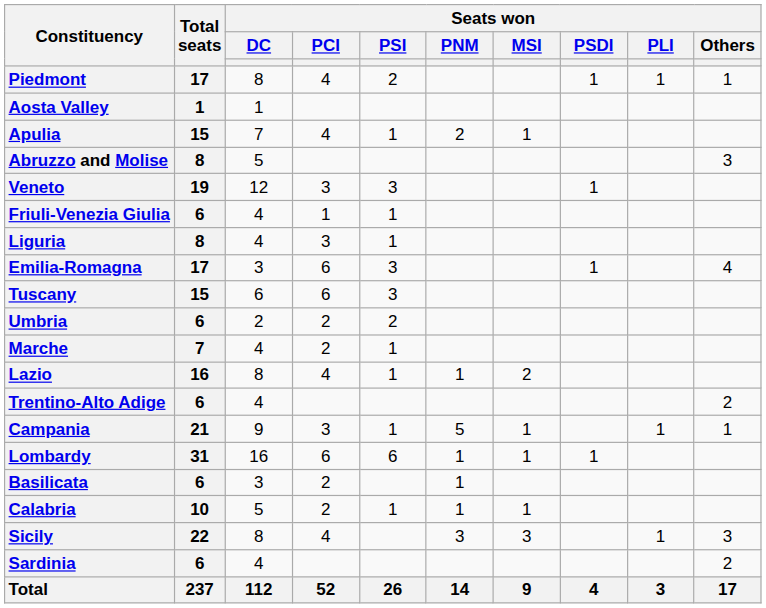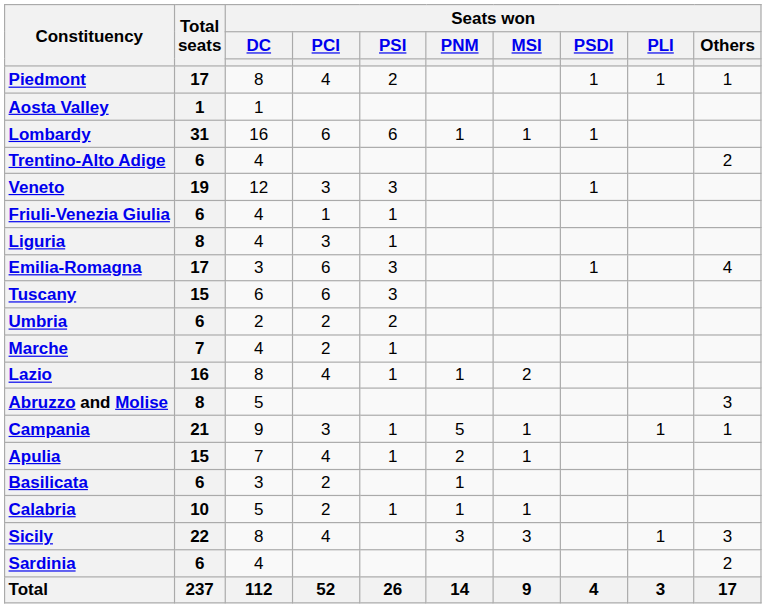rows swapped: (50, 456) <-> (35, 134)
rows swapped: (87, 402) <-> (88, 161)
